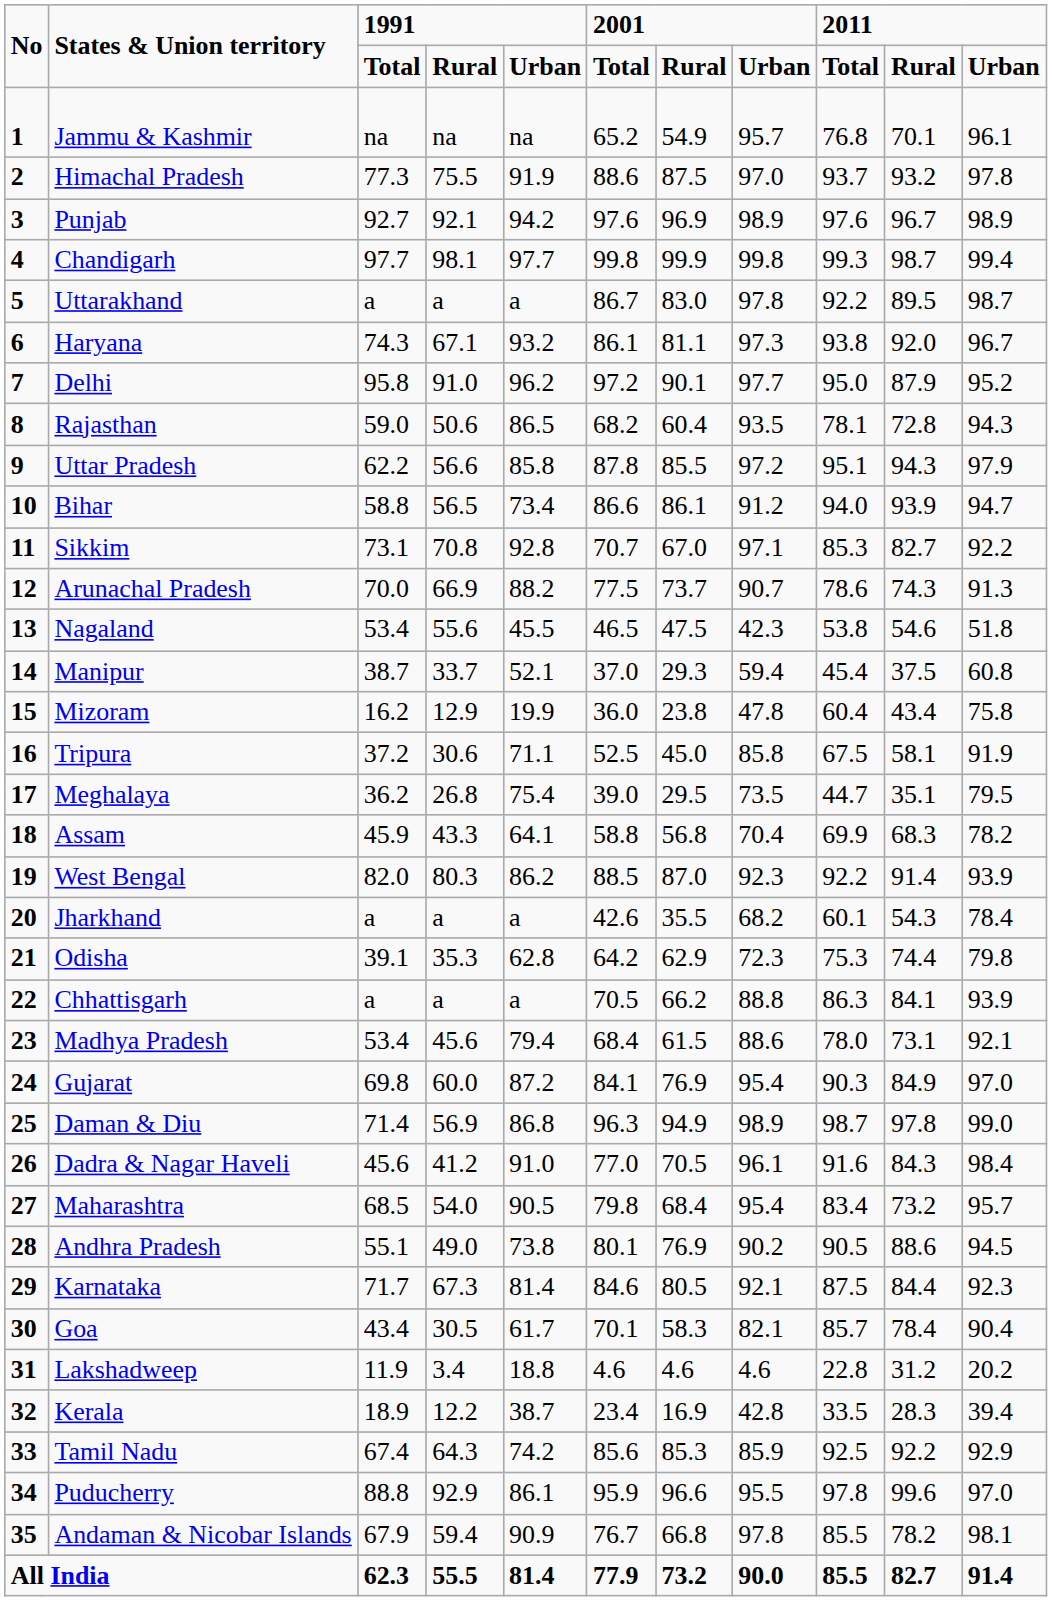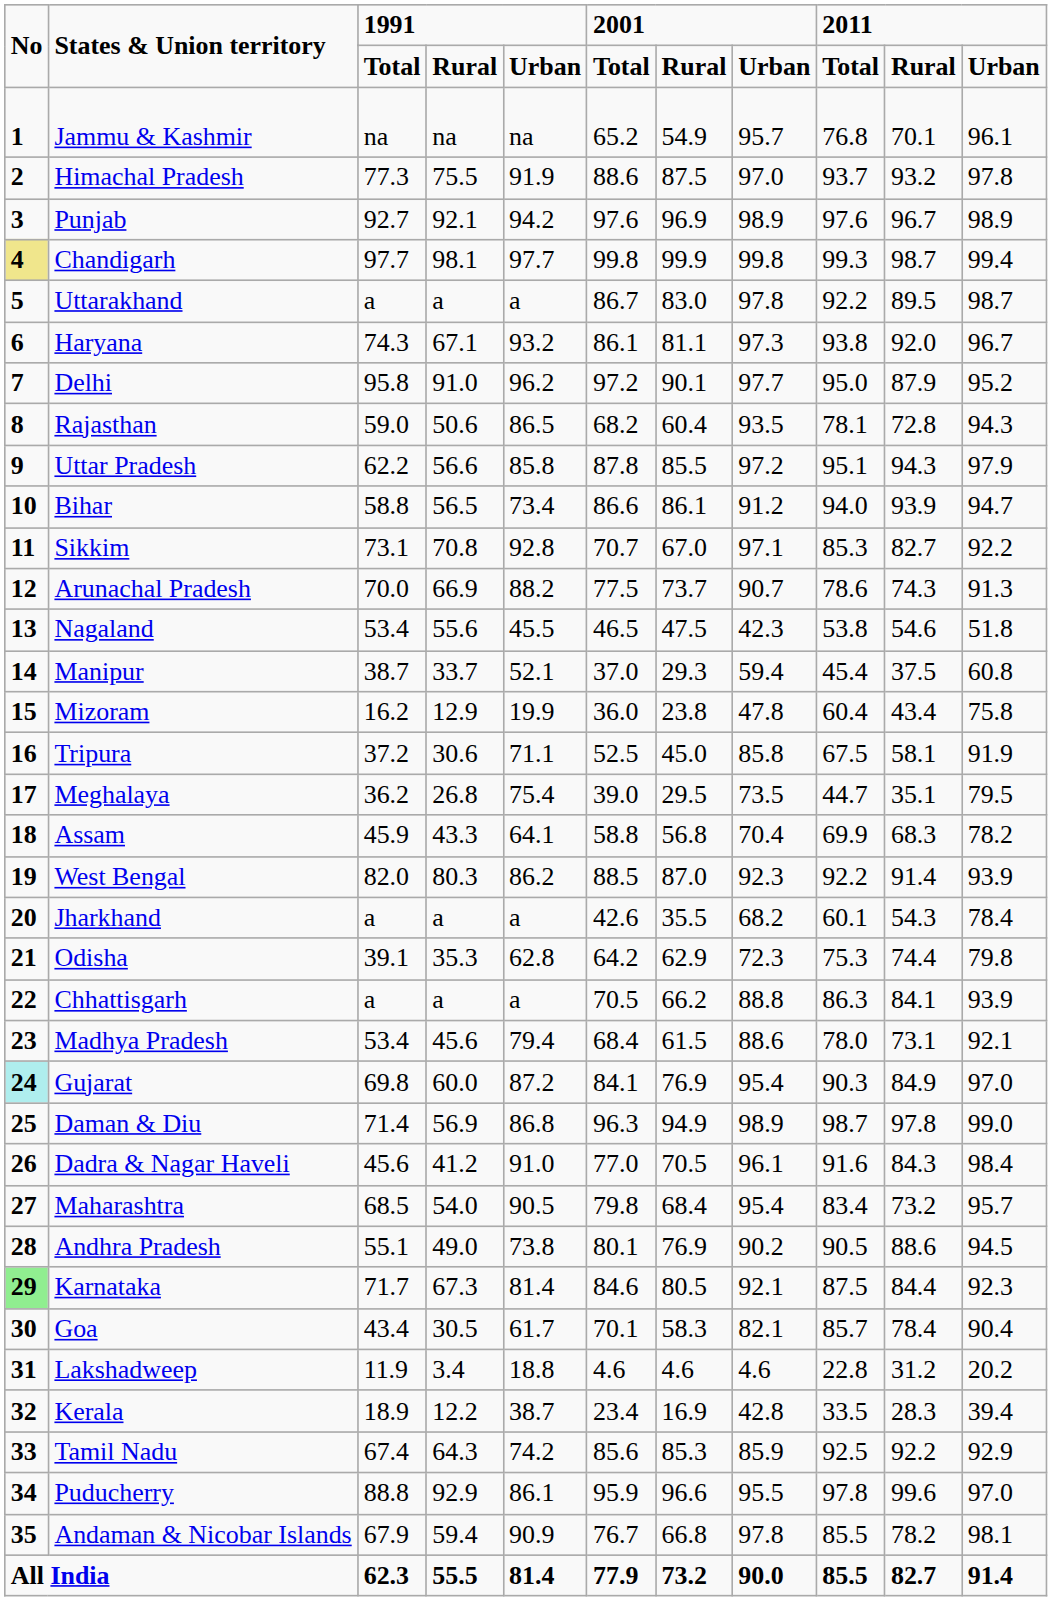(17, 259) no background -> (17, 259) khaki background
(24, 1081) no background -> (24, 1081) paleturquoise background
(24, 1287) no background -> (24, 1287) lightgreen background
